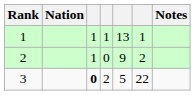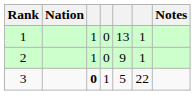(106, 36) 1 -> (106, 36) 0
(142, 57) 2 -> (142, 57) 1
(106, 79) 2 -> (106, 79) 1
